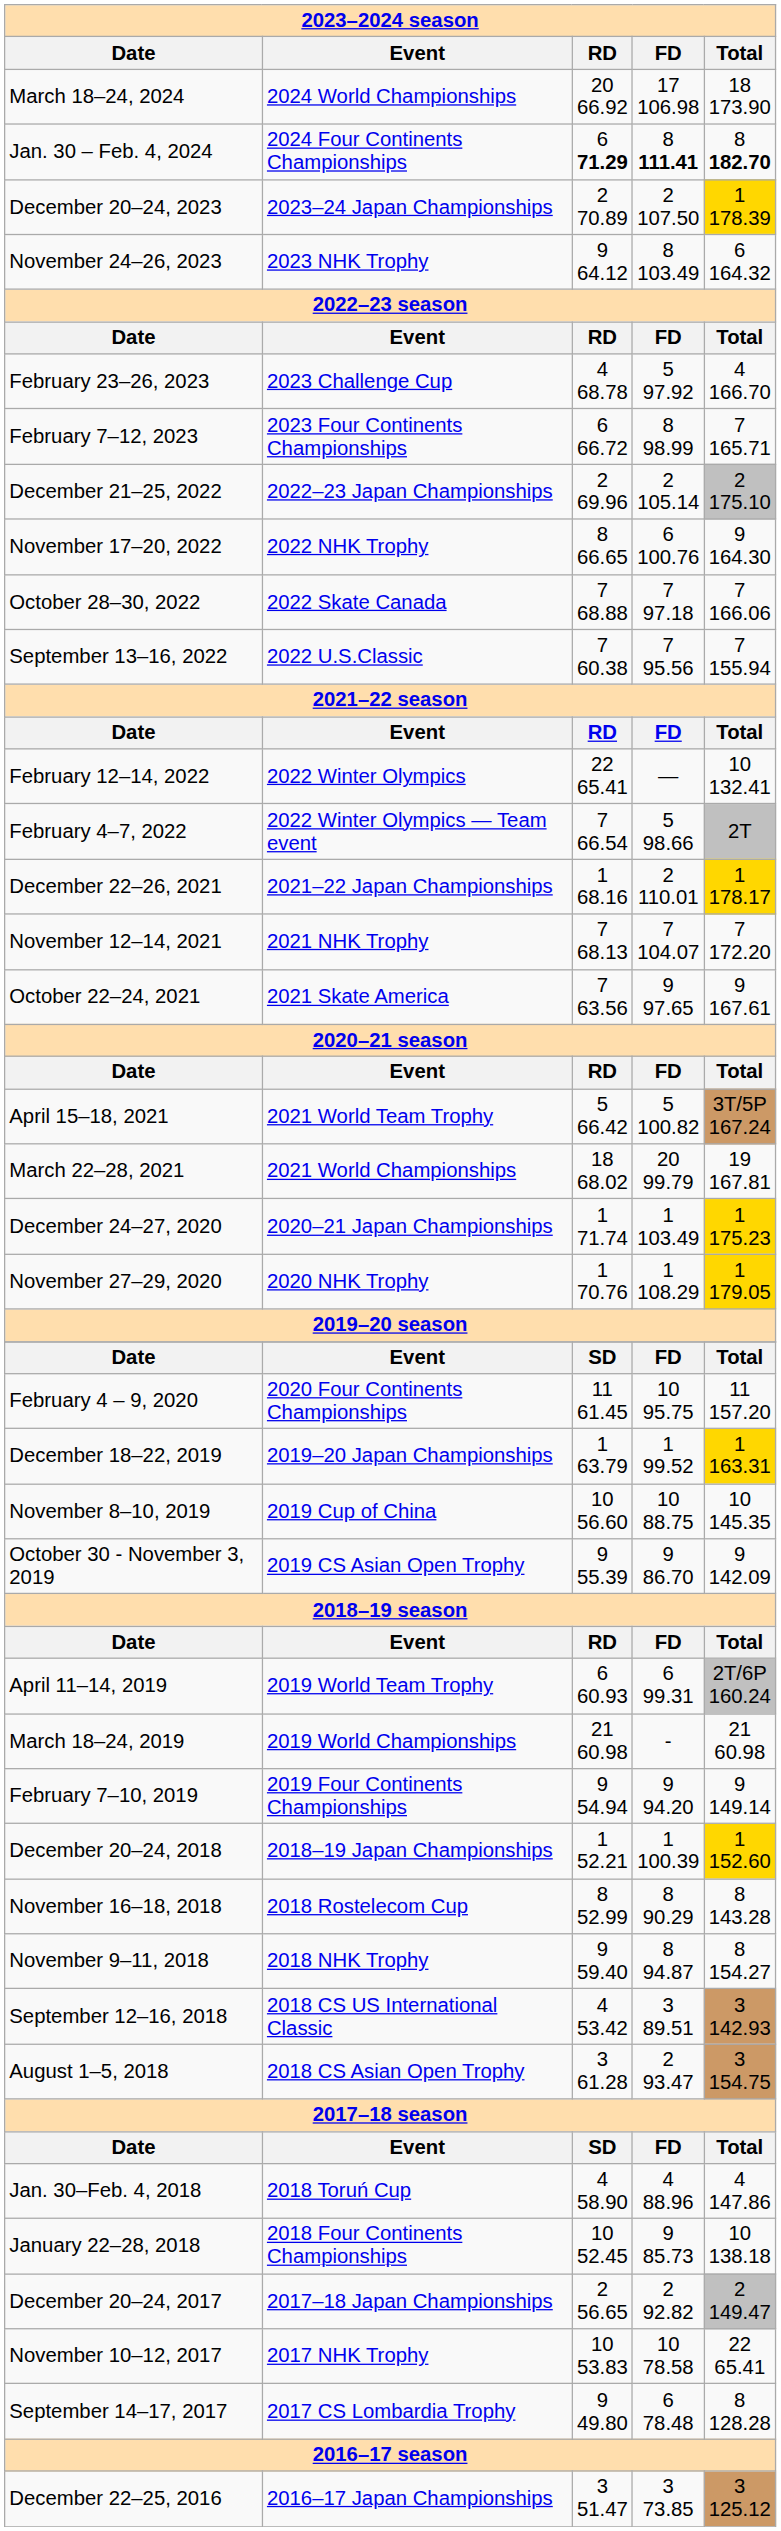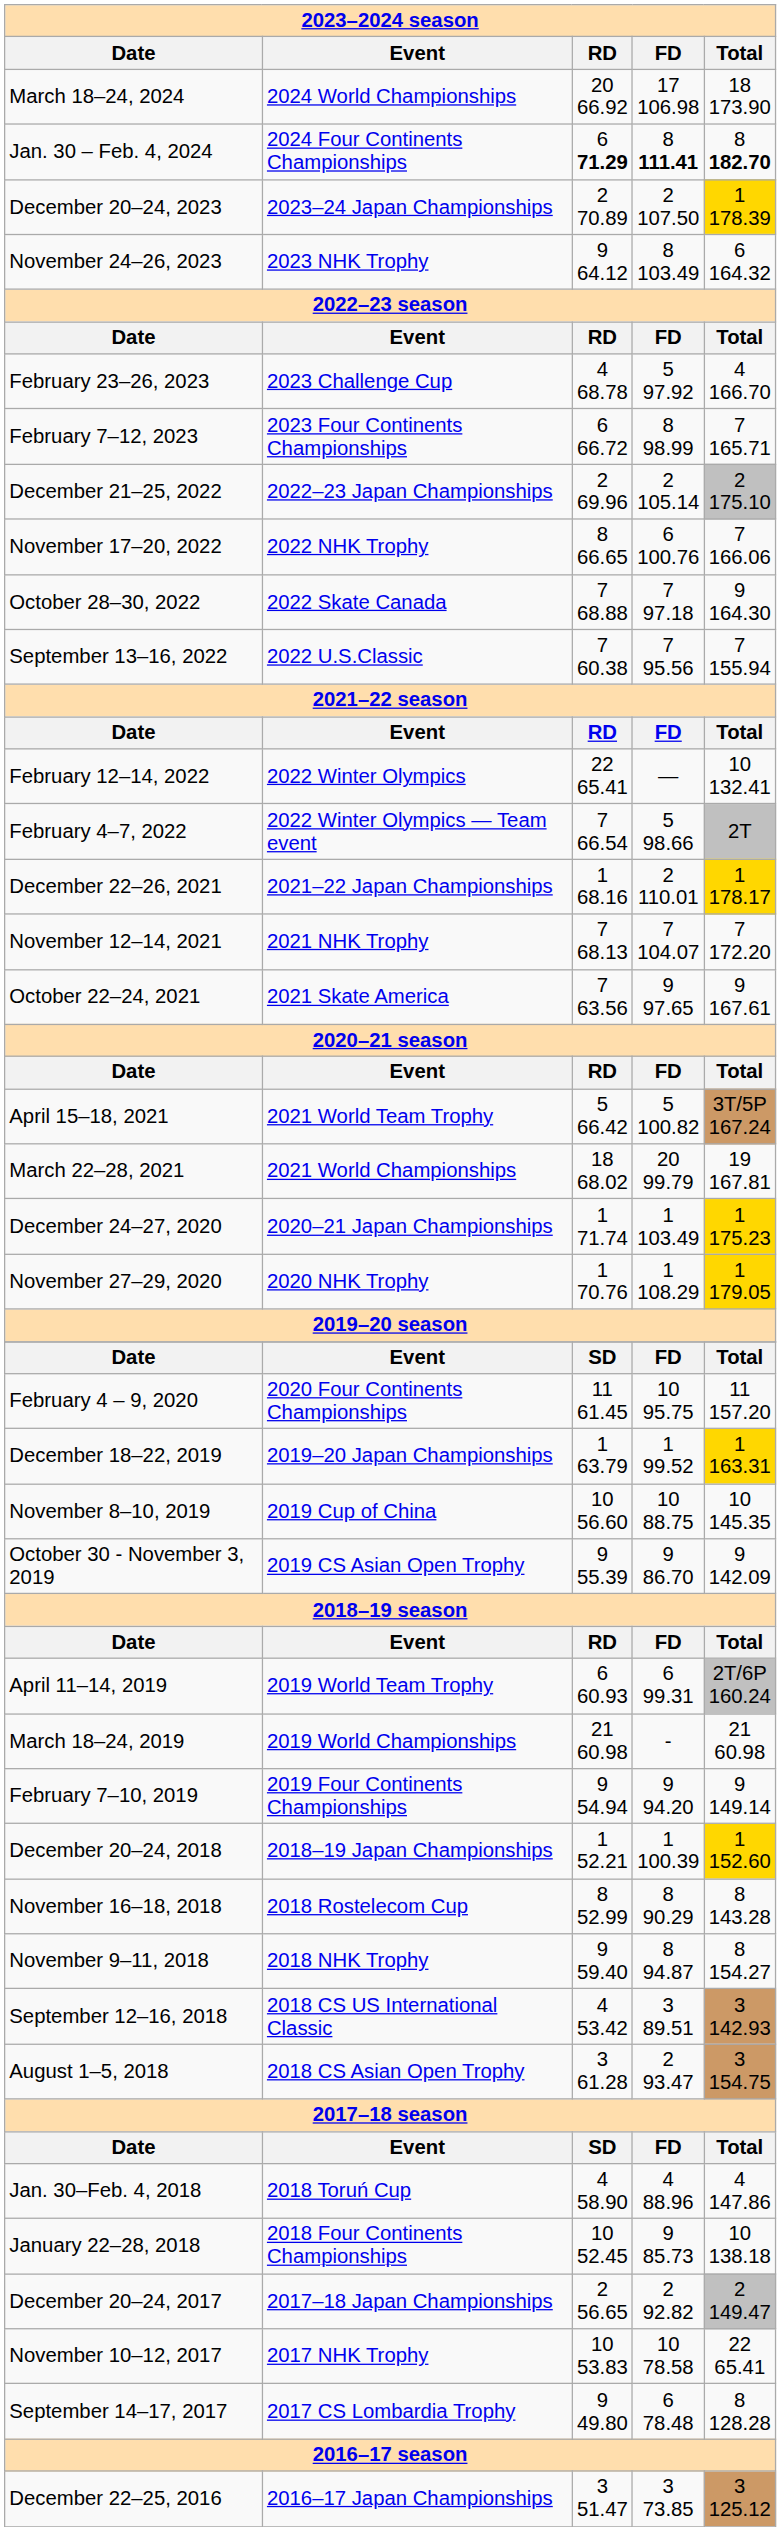(740, 546) 9 164.30 -> (740, 546) 7 166.06
(740, 601) 7 166.06 -> (740, 601) 9 164.30
